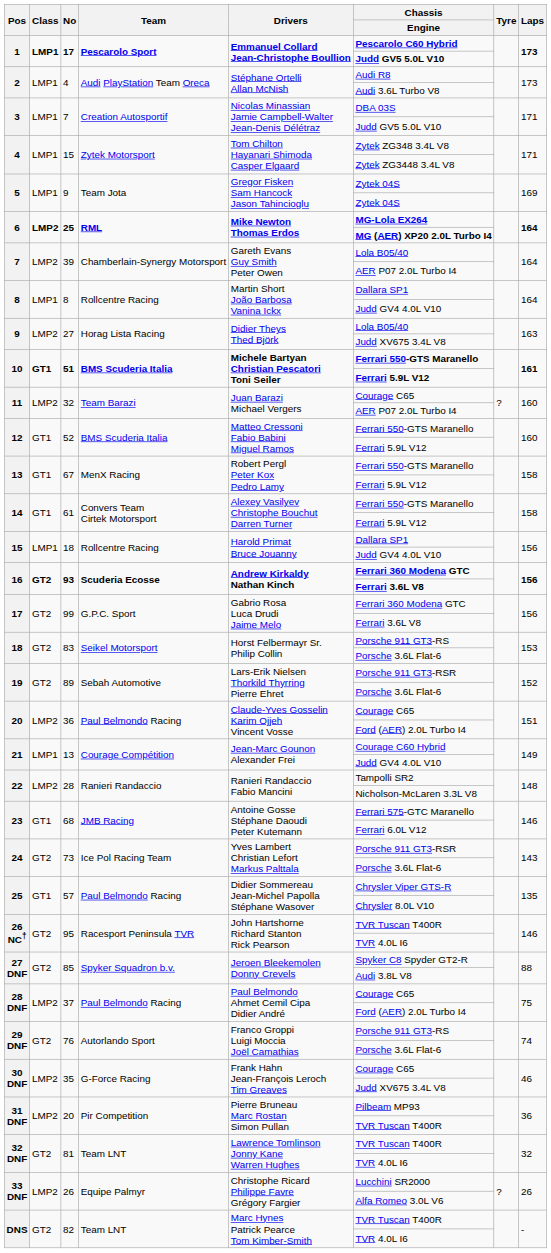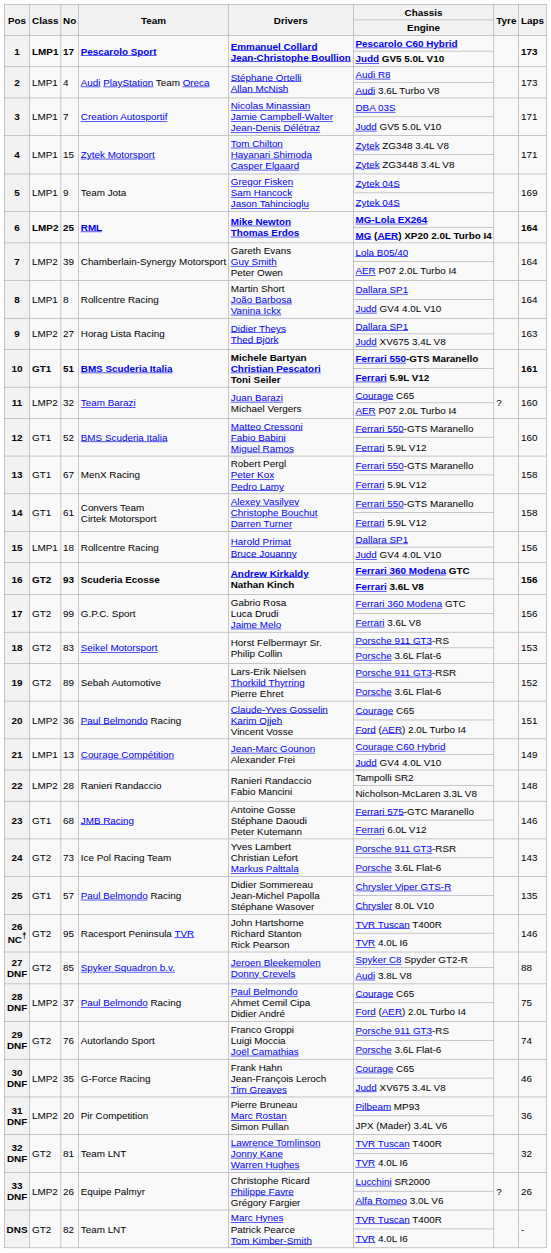(382, 326) Lola B05/40 -> (382, 326) Dallara SP1
(399, 1125) TVR Tuscan T400R -> (401, 1125) JPX (Mader) 3.4L V6
